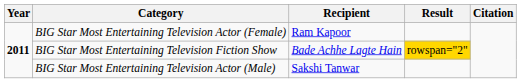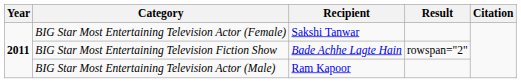(321, 31) Ram Kapoor -> (325, 31) Sakshi Tanwar
(437, 50) gold background -> (437, 50) no background
(325, 68) Sakshi Tanwar -> (321, 68) Ram Kapoor
